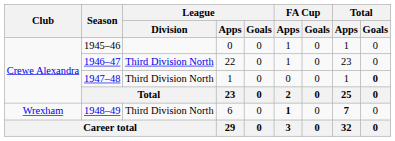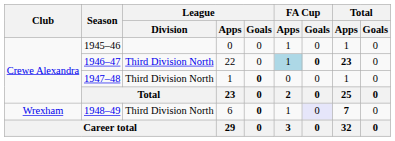(288, 62) no background -> (288, 62) lightblue background
(317, 62) normal -> (317, 62) bold
(346, 62) normal -> (346, 62) bold
(259, 78) normal -> (259, 78) bold
(375, 78) bold -> (375, 78) normal
(259, 111) normal -> (259, 111) bold
(288, 111) bold -> (288, 111) normal
(317, 111) no background -> (317, 111) lavender background
